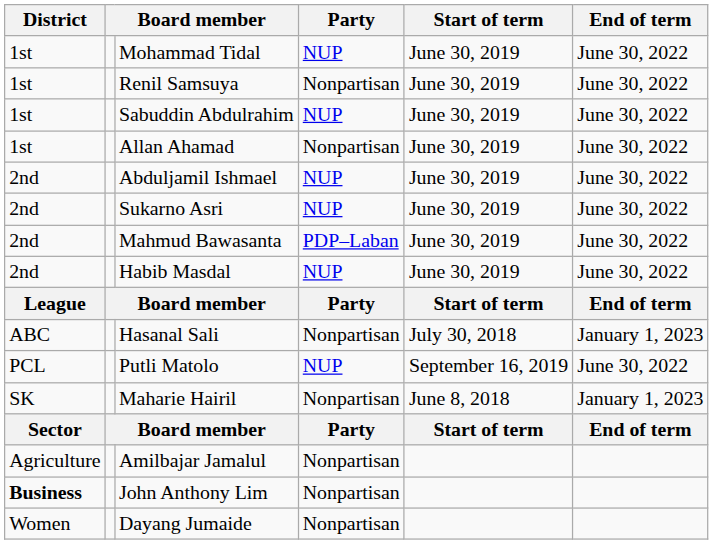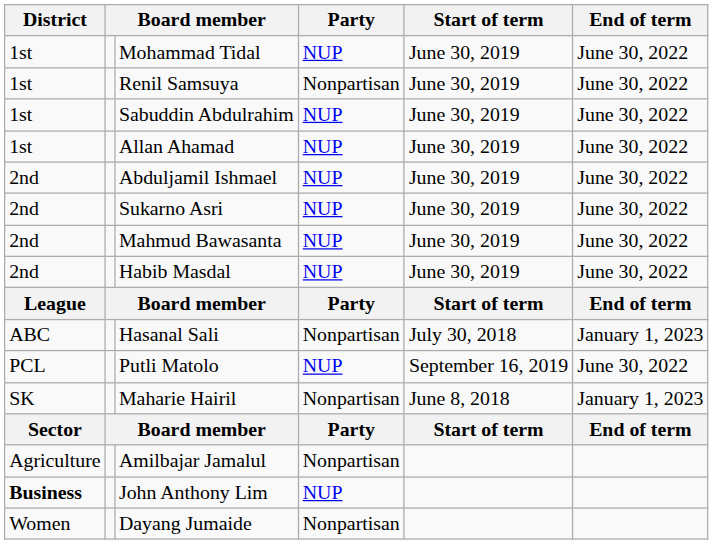(351, 146) Nonpartisan -> (323, 146) NUP
(351, 240) PDP–Laban -> (323, 240) NUP
(351, 492) Nonpartisan -> (323, 492) NUP
